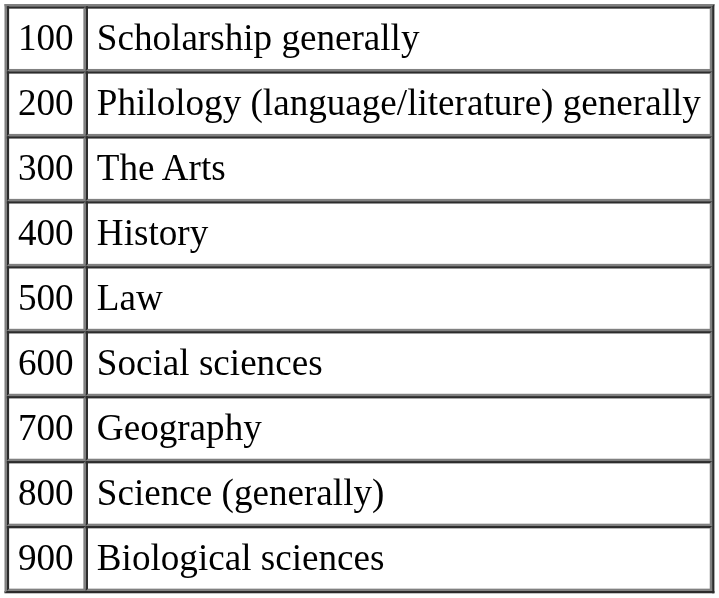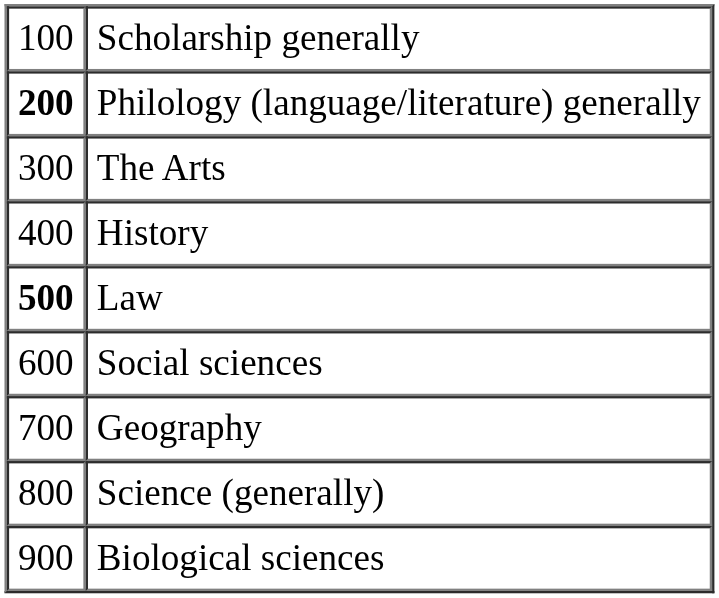(46, 103) normal -> (46, 103) bold
(46, 297) normal -> (46, 297) bold
